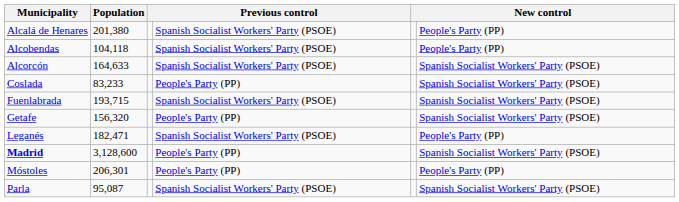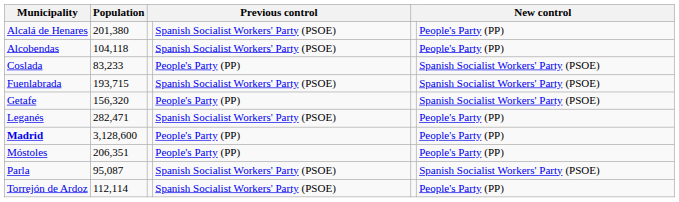- row: (27, 65)
(111, 135) 182,471 -> (111, 118) 282,471
(509, 153) Spanish Socialist Workers' Party (PSOE) -> (462, 135) People's Party (PP)
(111, 170) 206,301 -> (111, 153) 206,351
+ row: (47, 188)
